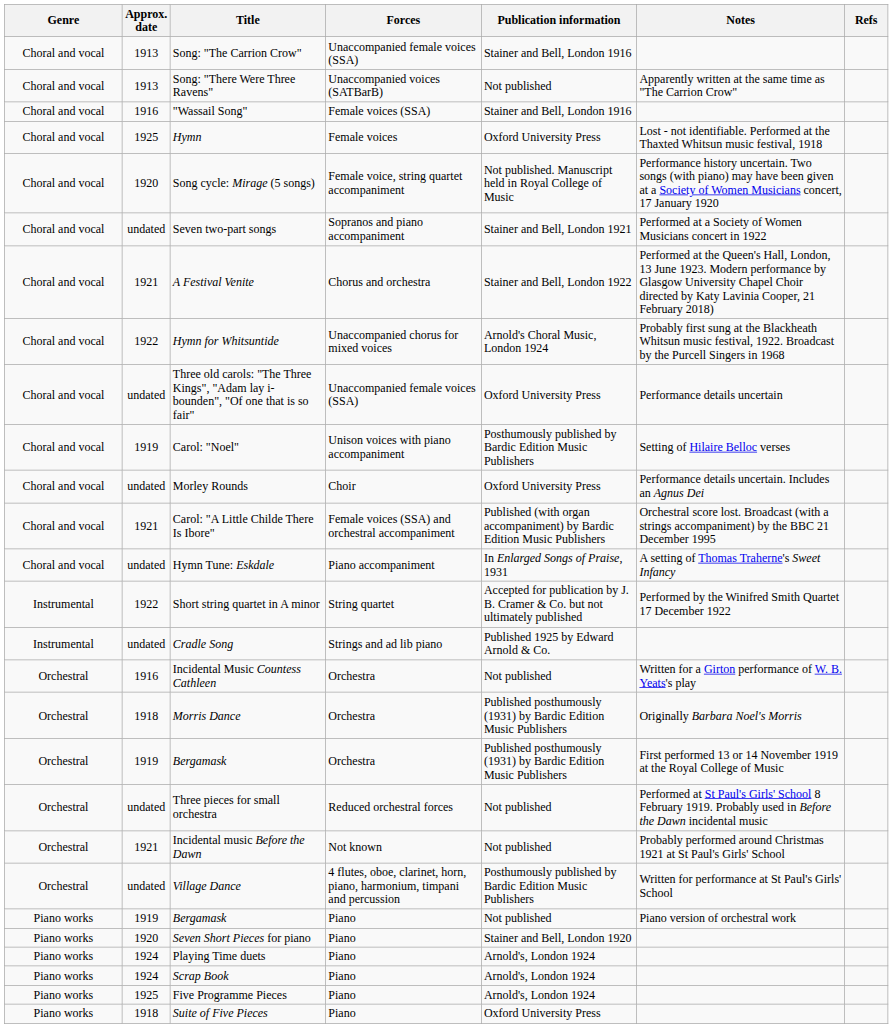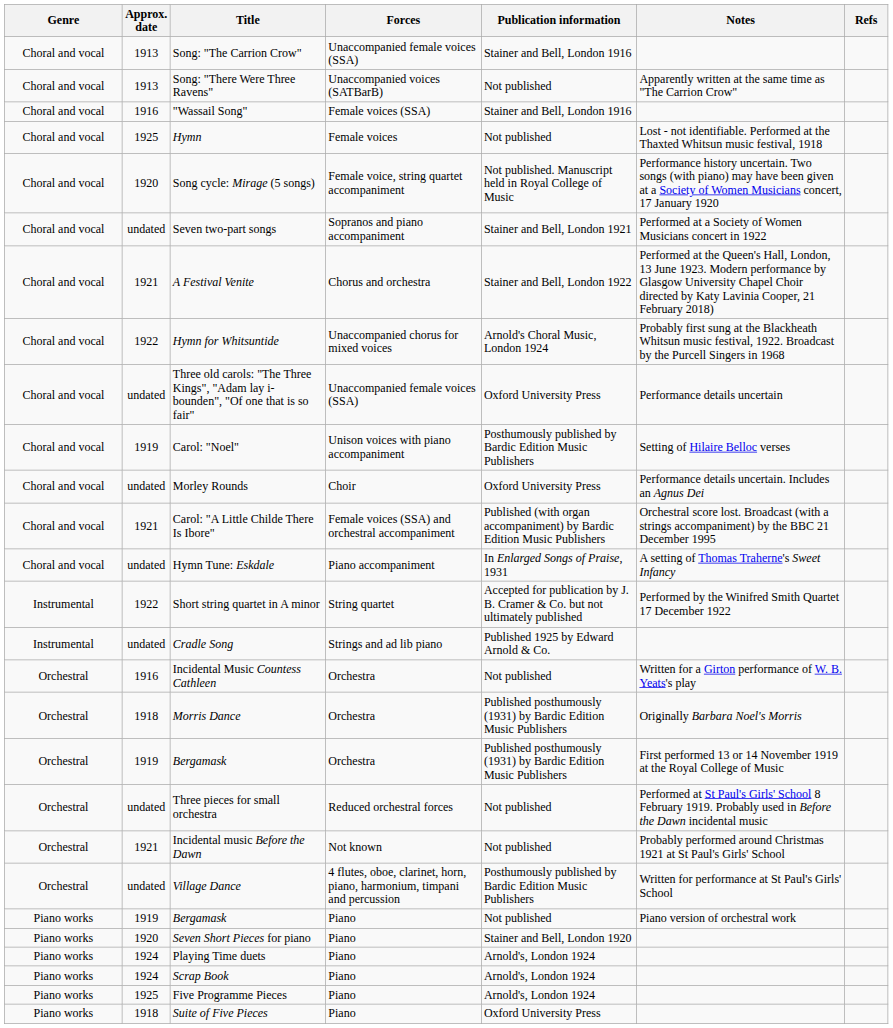(542, 137) Oxford University Press -> (518, 137) Not published
